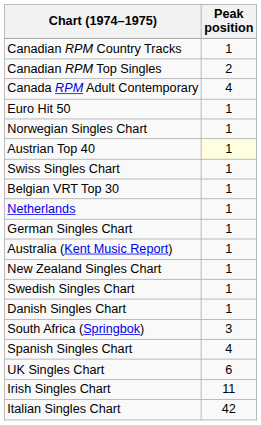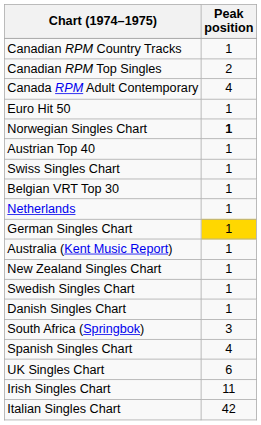(229, 128) normal -> (229, 128) bold
(229, 149) lightyellow background -> (229, 149) no background
(229, 229) no background -> (229, 229) gold background
